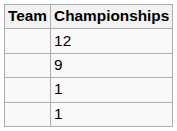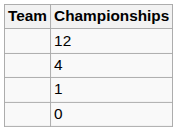(58, 65) 9 -> (58, 65) 4
(58, 114) 1 -> (58, 114) 0
